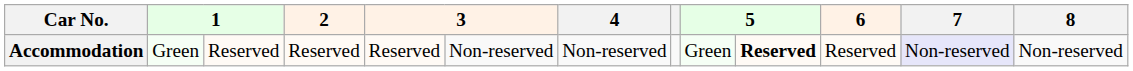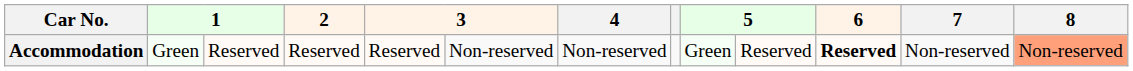(778, 50) bold -> (776, 50) normal
(860, 50) normal -> (858, 50) bold
(957, 50) lavender background -> (957, 50) no background
(1071, 50) no background -> (1071, 50) lightsalmon background
